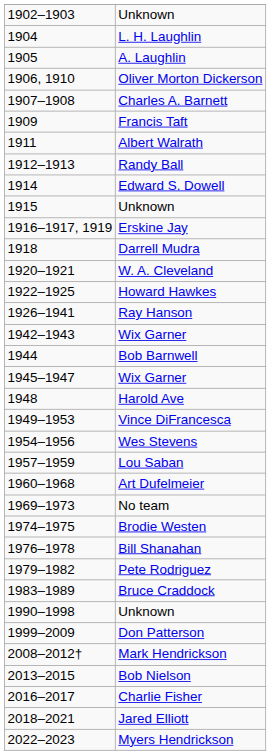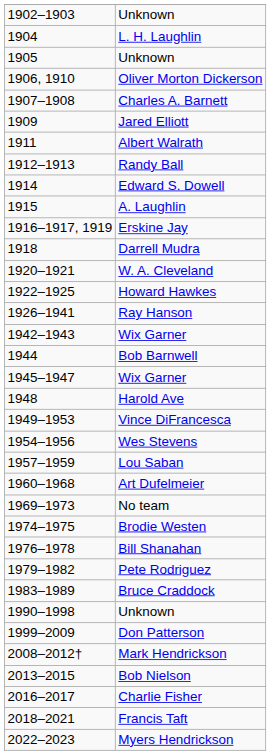(152, 57) A. Laughlin -> (146, 57) Unknown
(153, 121) Francis Taft -> (153, 121) Jared Elliott
(146, 206) Unknown -> (152, 206) A. Laughlin
(153, 718) Jared Elliott -> (153, 718) Francis Taft
